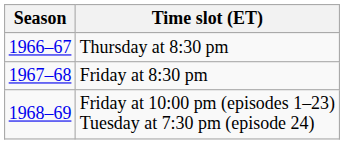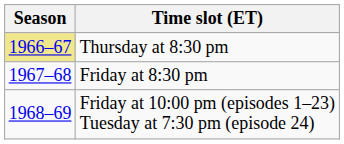(40, 47) no background -> (40, 47) khaki background
